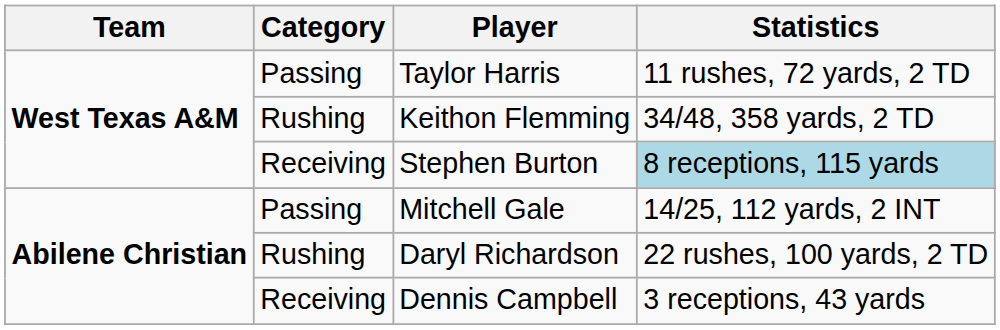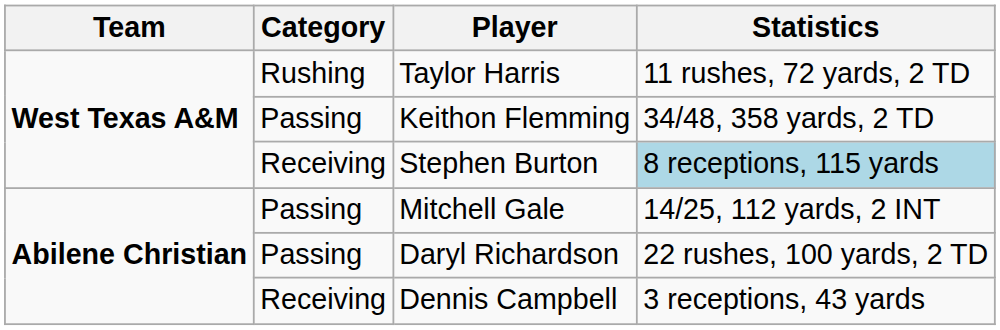(311, 73) Passing -> (313, 73) Rushing
(313, 118) Rushing -> (311, 118) Passing
(313, 254) Rushing -> (311, 254) Passing
